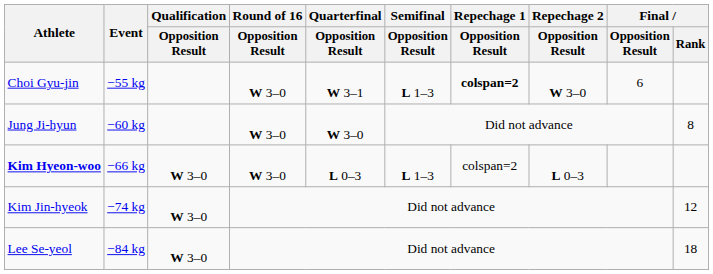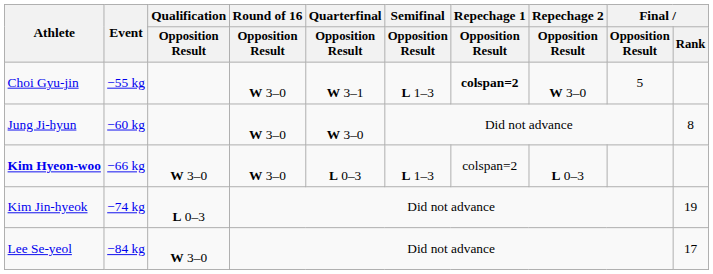(640, 83) 6 -> (640, 83) 5
(189, 217) W 3–0 -> (189, 217) L 0–3
(691, 207) 12 -> (691, 207) 19
(691, 249) 18 -> (691, 249) 17
